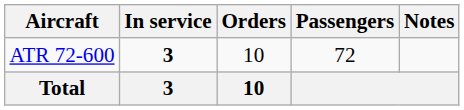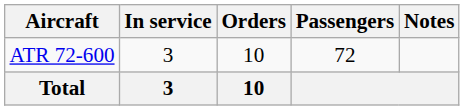(168, 54) bold -> (168, 54) normal
